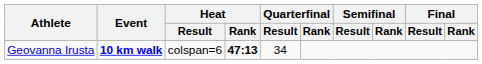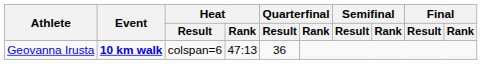(243, 50) bold -> (242, 50) normal
(280, 50) 34 -> (280, 50) 36
